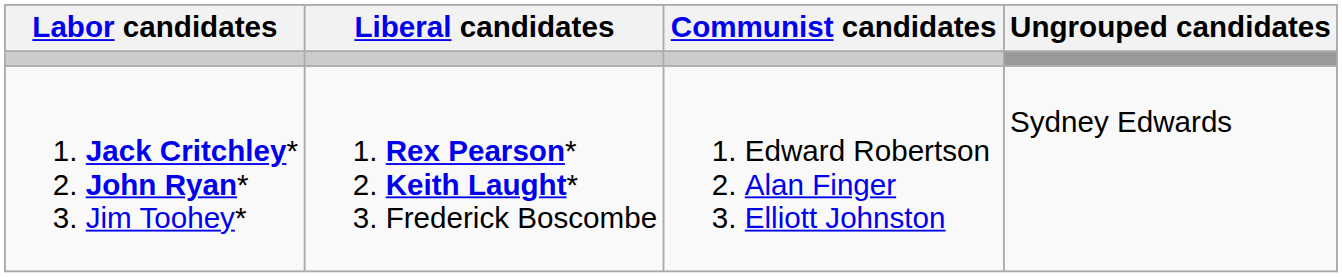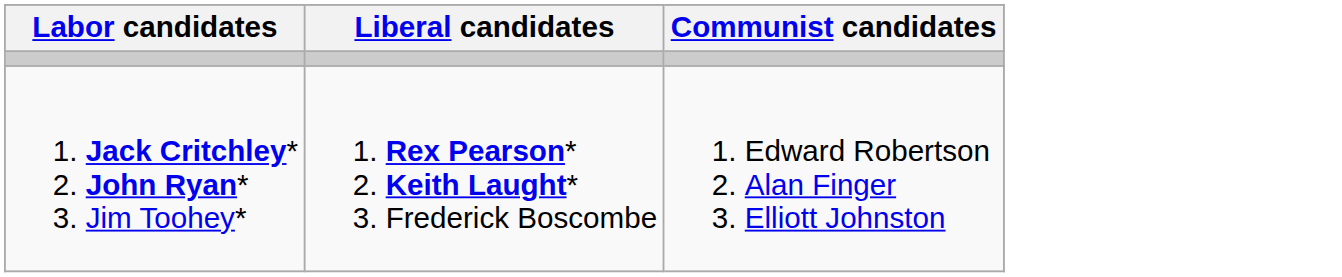- column: (1170, 27)
